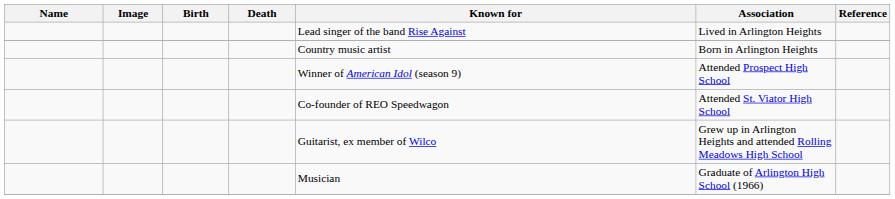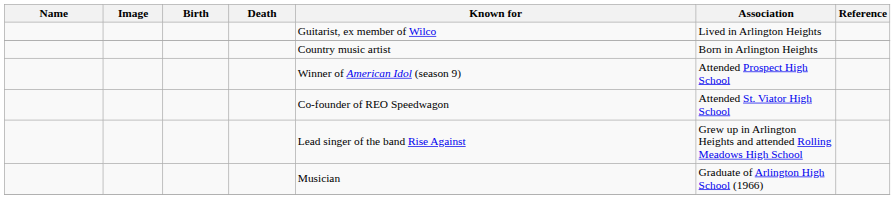(382, 31) Lead singer of the band Rise Against -> (367, 31) Guitarist, ex member of Wilco
(367, 141) Guitarist, ex member of Wilco -> (382, 141) Lead singer of the band Rise Against
